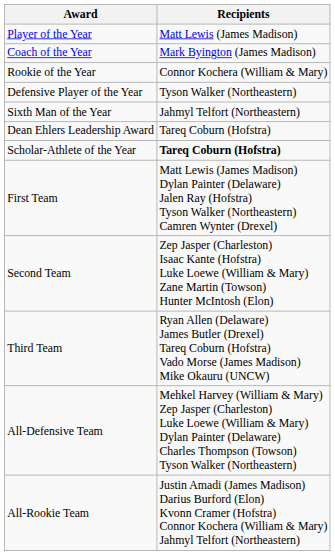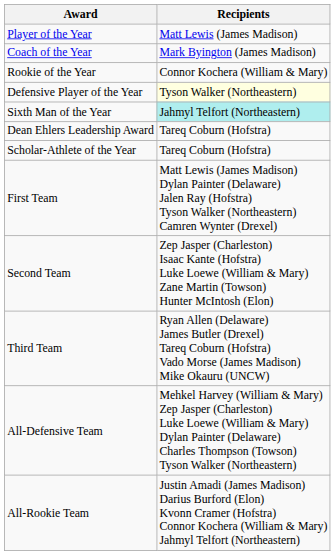(228, 92) no background -> (228, 92) lightyellow background
(230, 112) no background -> (230, 112) paleturquoise background
(220, 150) bold -> (215, 150) normal
